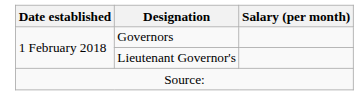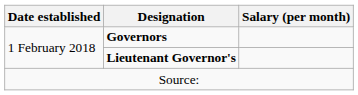(145, 37) normal -> (137, 37) bold
(177, 58) normal -> (171, 58) bold
